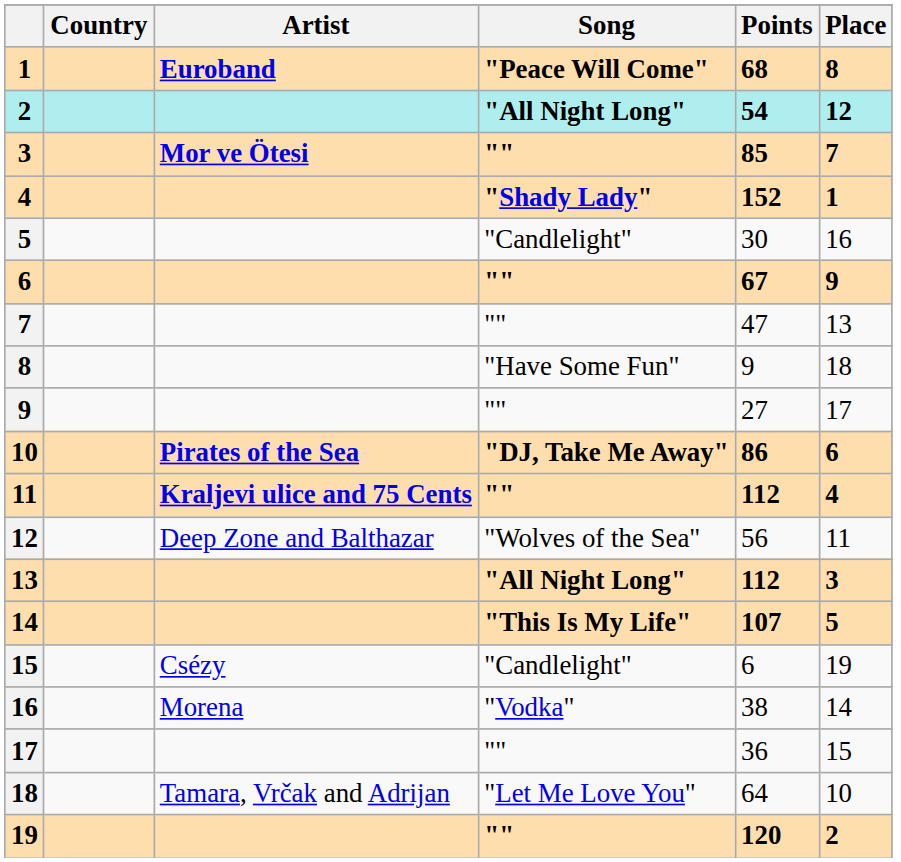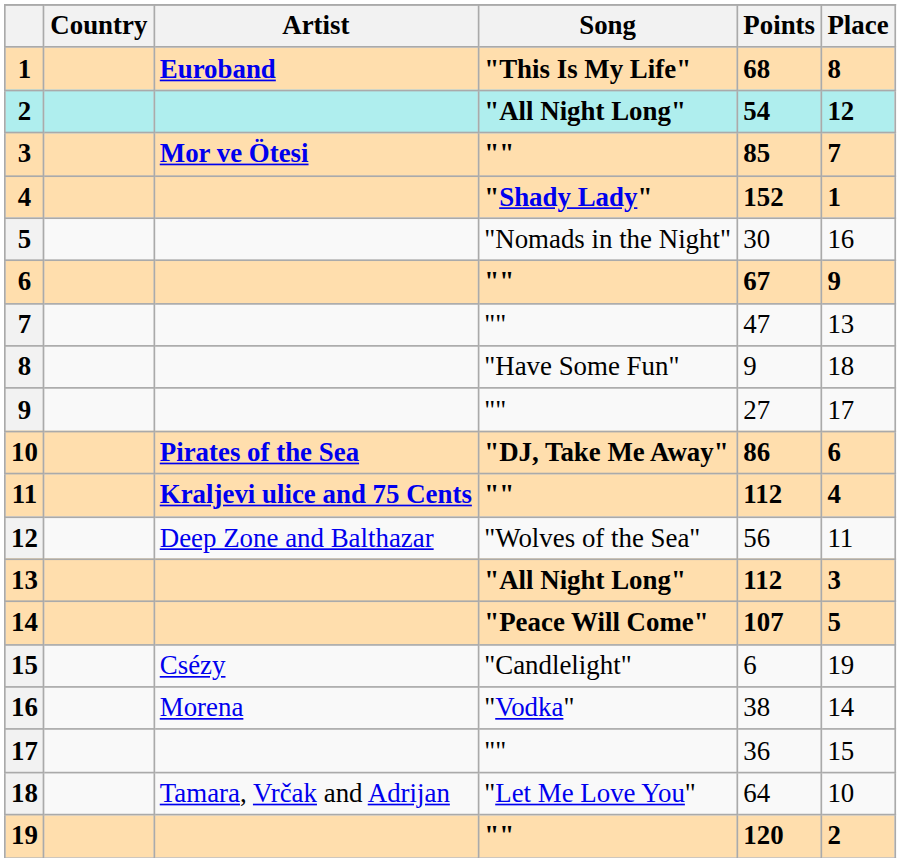(596, 68) "Peace Will Come" -> (588, 68) "This Is My Life"
(558, 238) "Candlelight" -> (608, 238) "Nomads in the Night"
(588, 622) "This Is My Life" -> (596, 622) "Peace Will Come"
